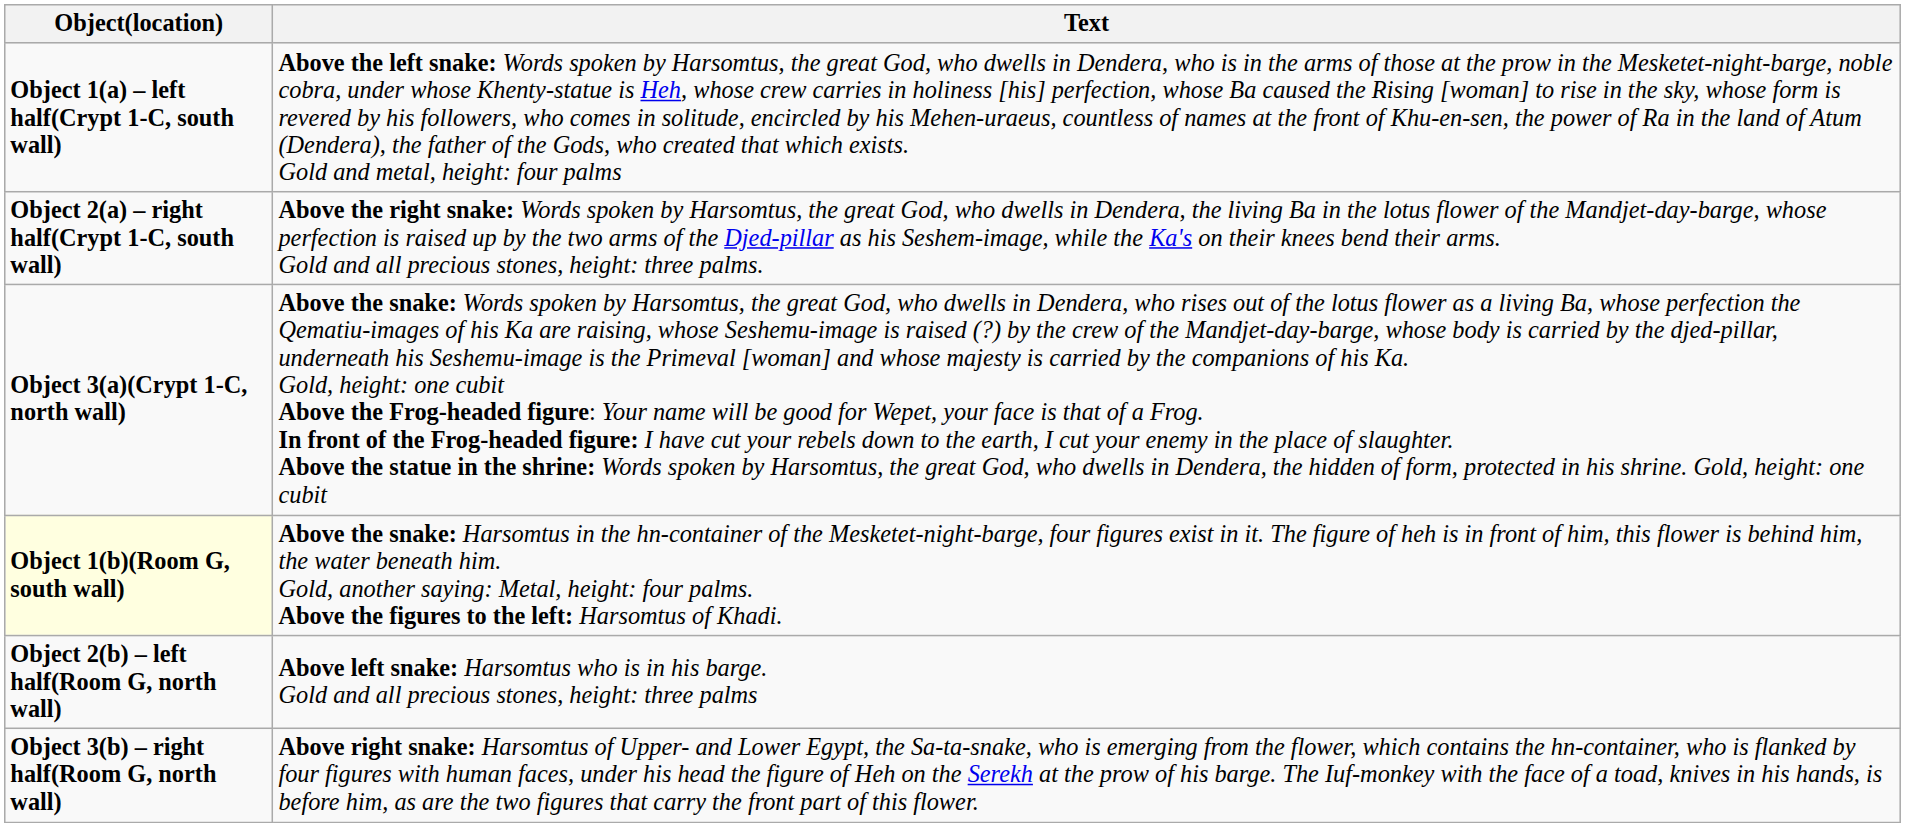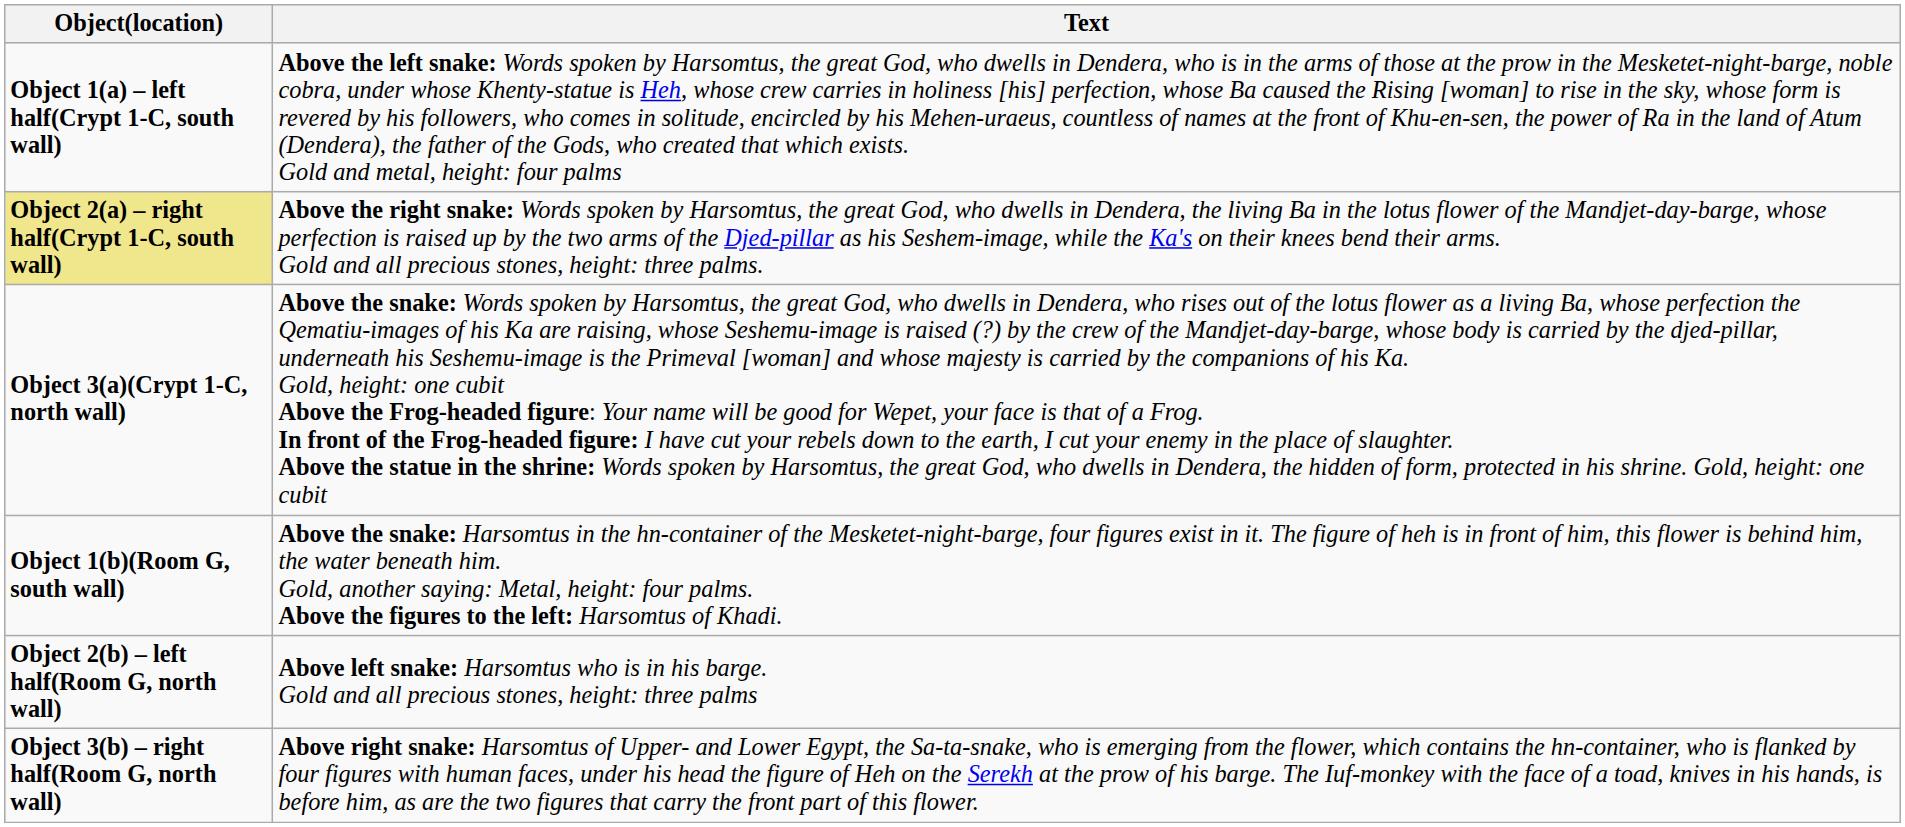(122, 237) no background -> (122, 237) khaki background
(120, 574) lightyellow background -> (120, 574) no background
